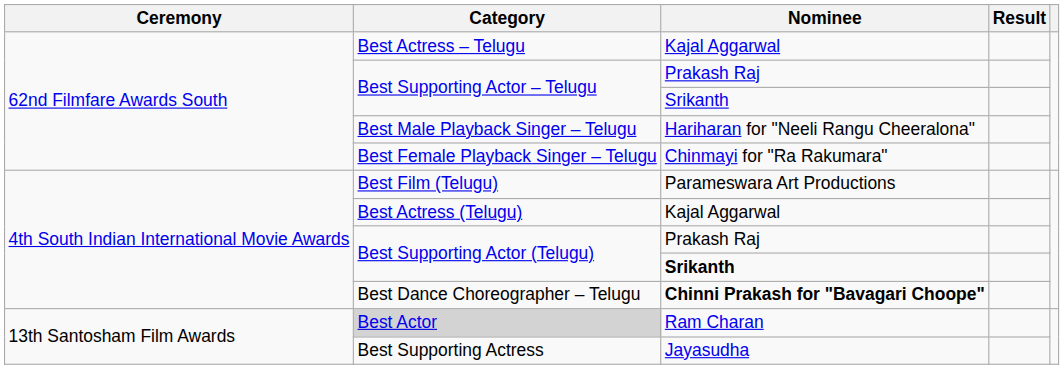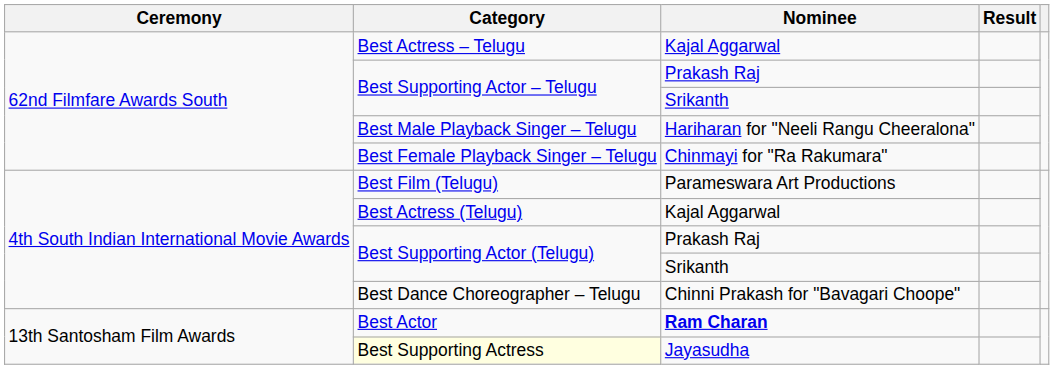(700, 267) bold -> (697, 267) normal
(825, 294) bold -> (813, 294) normal
(397, 322) lightgrey background -> (397, 322) no background
(714, 322) normal -> (716, 322) bold
(451, 350) no background -> (451, 350) lightyellow background
